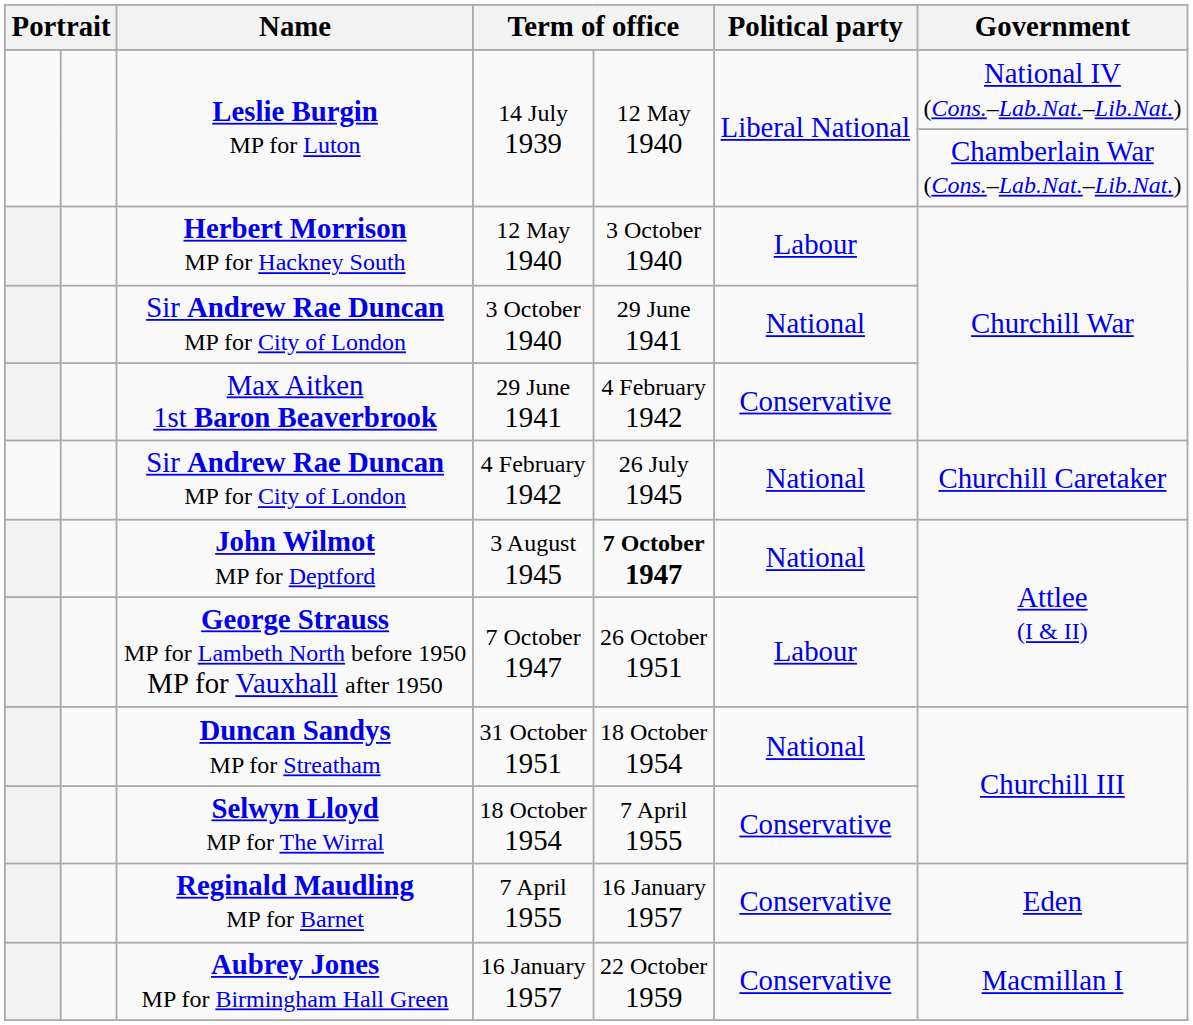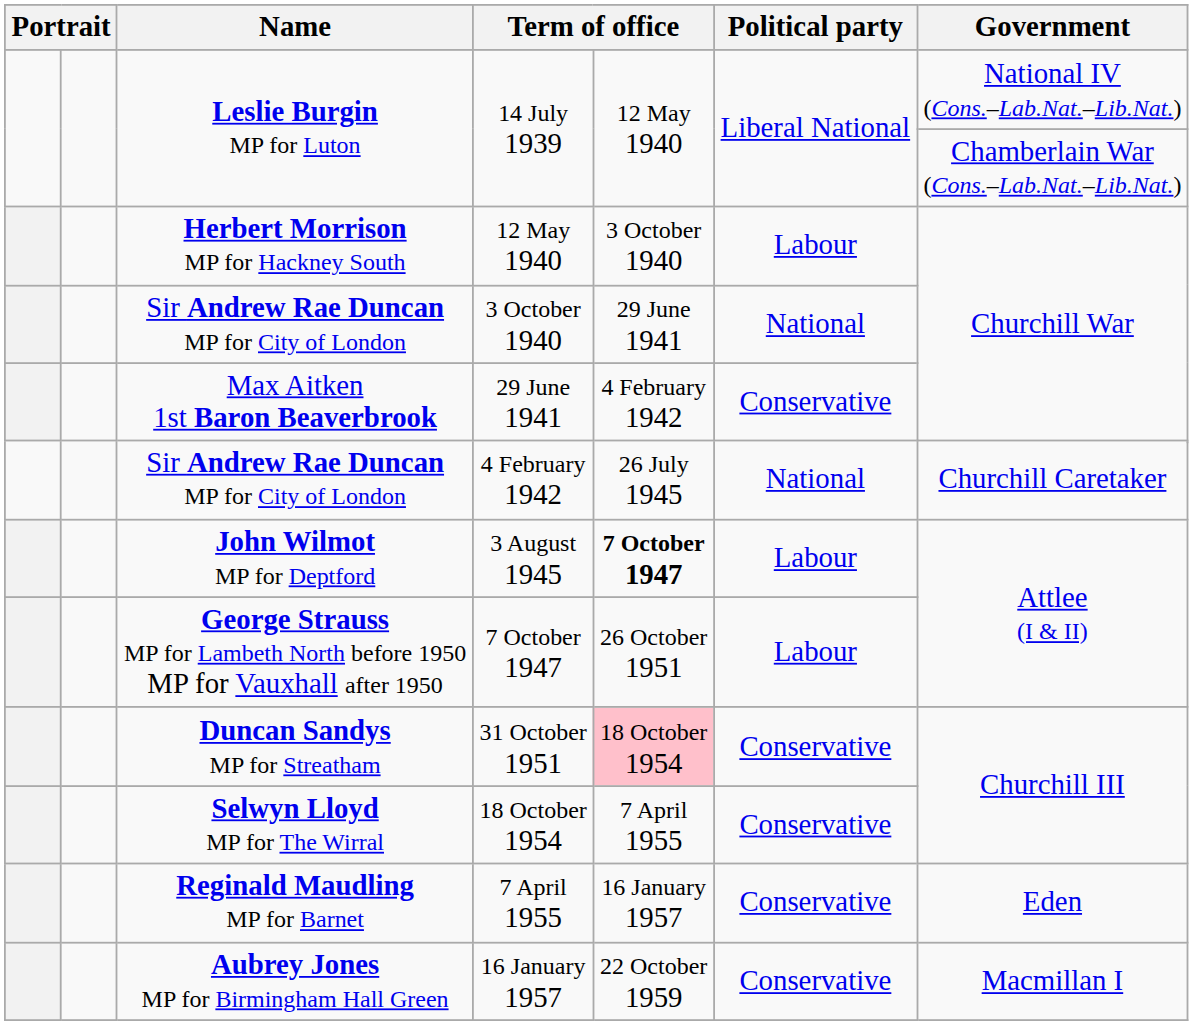(815, 557) National -> (815, 557) Labour
(654, 748) no background -> (654, 748) pink background
(815, 746) National -> (815, 746) Conservative
